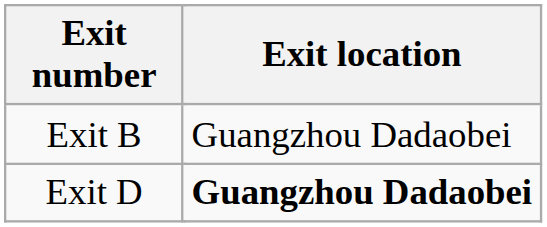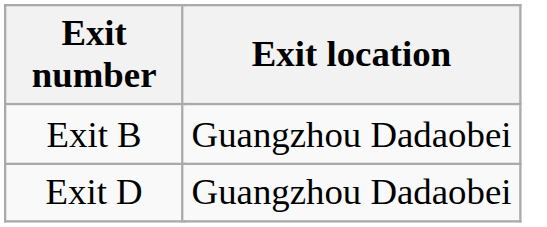(362, 191) bold -> (352, 191) normal
